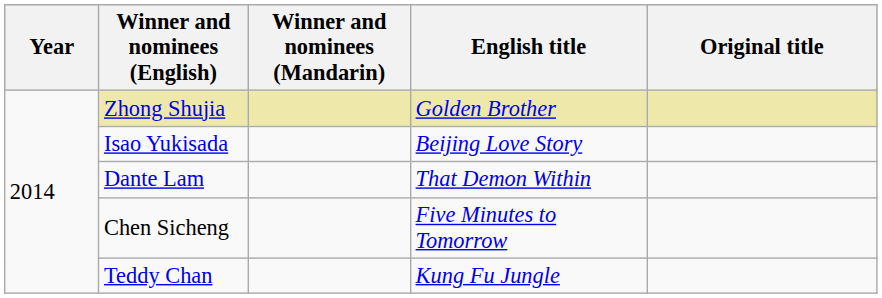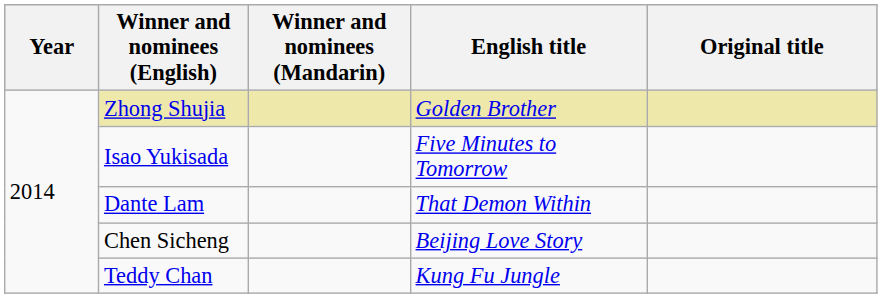(499, 143) Beijing Love Story -> (486, 156) Five Minutes to Tomorrow
(486, 227) Five Minutes to Tomorrow -> (499, 239) Beijing Love Story
